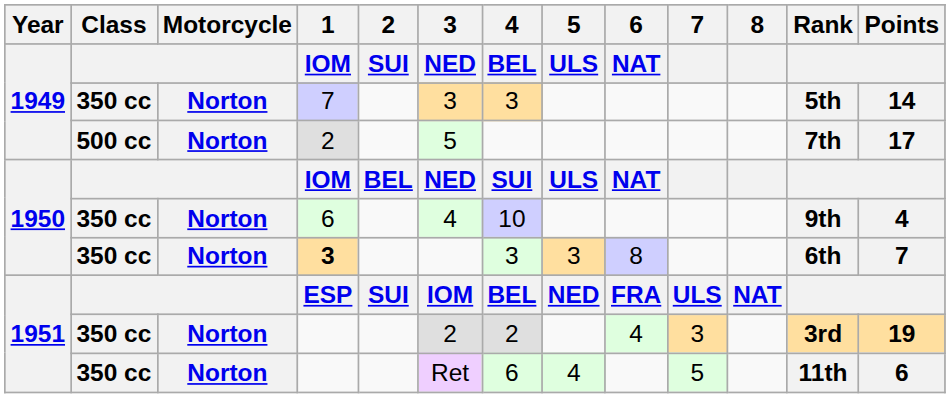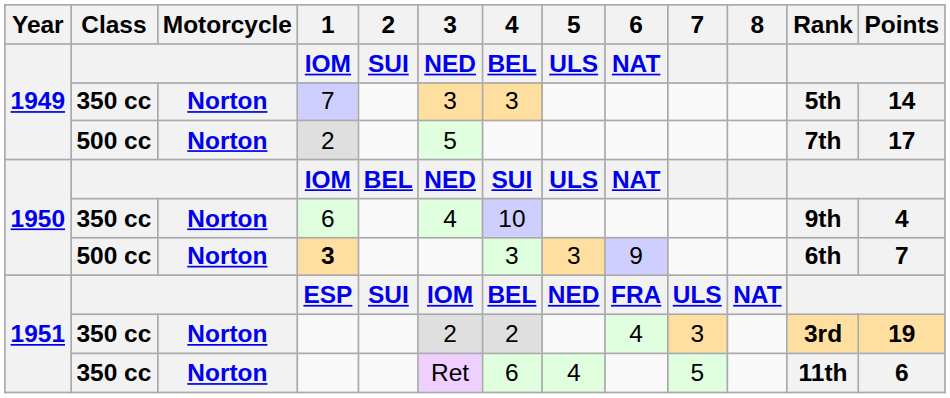(114, 257) 350 cc -> (114, 257) 500 cc
(636, 257) 8 -> (636, 257) 9
